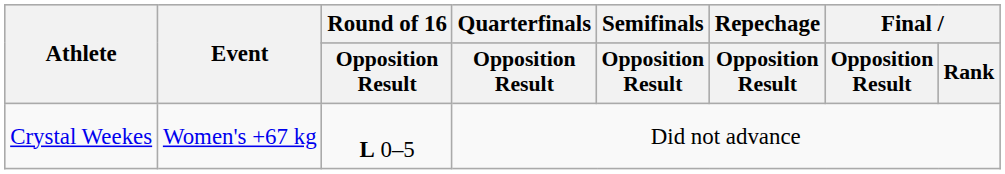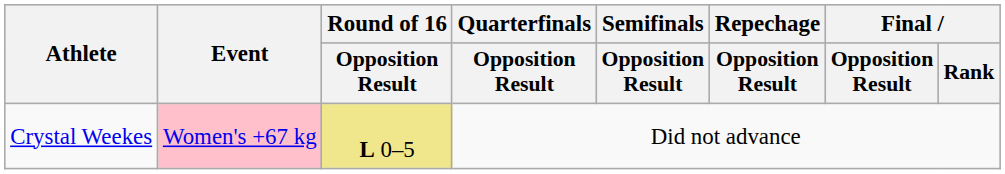(240, 136) no background -> (240, 136) pink background
(387, 149) no background -> (387, 149) khaki background
